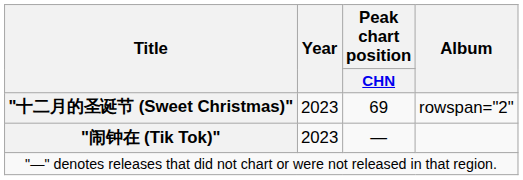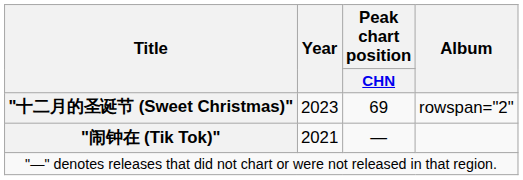(320, 137) 2023 -> (320, 137) 2021
